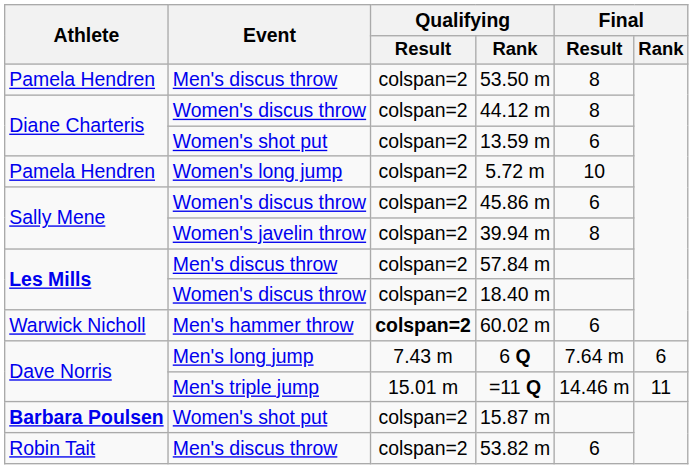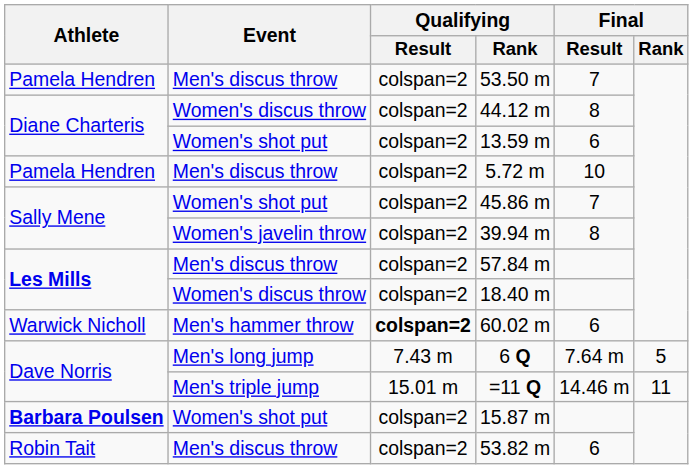(594, 80) 8 -> (594, 80) 7
(258, 172) Women's long jump -> (255, 172) Men's discus throw
(269, 203) Women's discus throw -> (250, 203) Women's shot put
(594, 203) 6 -> (594, 203) 7
(661, 357) 6 -> (661, 357) 5
